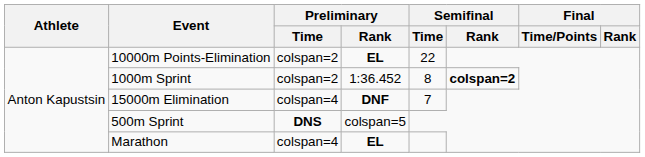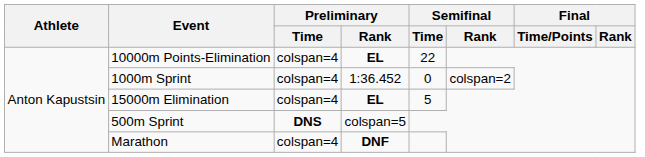(308, 58) colspan=2 -> (308, 58) colspan=4
(308, 79) colspan=2 -> (308, 79) colspan=4
(428, 79) 8 -> (428, 79) 0
(482, 79) bold -> (480, 79) normal
(375, 100) DNF -> (375, 100) EL
(428, 100) 7 -> (428, 100) 5
(375, 142) EL -> (375, 142) DNF
